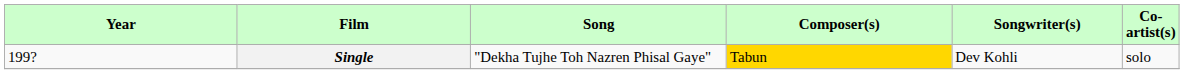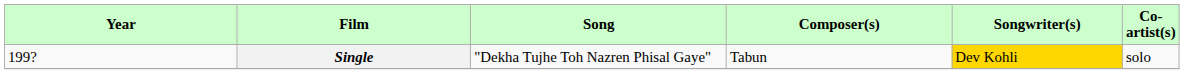(749, 56) gold background -> (749, 56) no background
(986, 56) no background -> (986, 56) gold background
